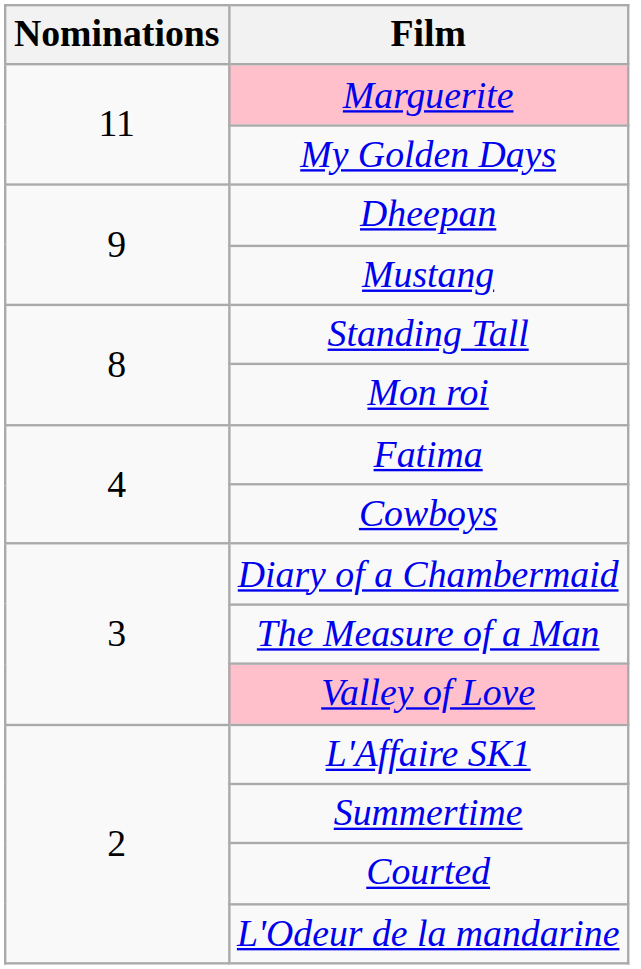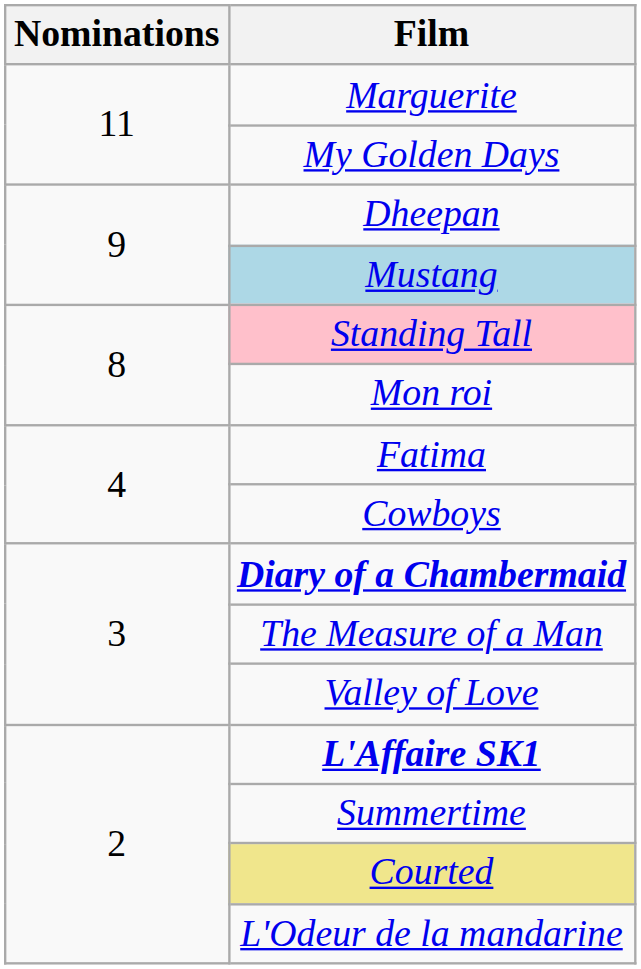(428, 94) pink background -> (431, 94) no background
(428, 273) no background -> (431, 273) lightblue background
(428, 333) no background -> (431, 333) pink background
(428, 573) normal -> (431, 573) bold
(428, 693) pink background -> (431, 693) no background
(428, 753) normal -> (431, 753) bold
(428, 872) no background -> (431, 872) khaki background
